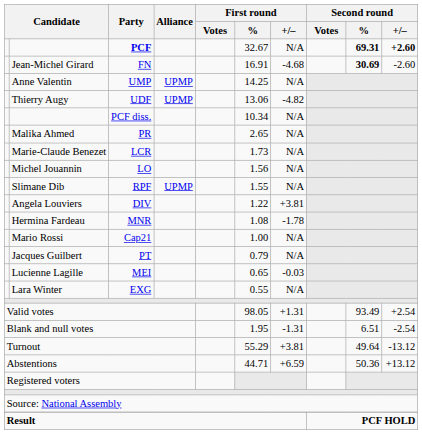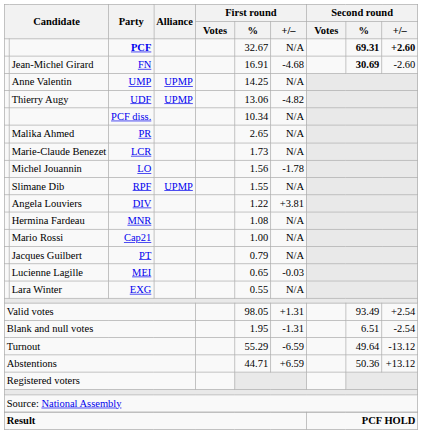(295, 168) N/A -> (293, 168) -1.78
(293, 220) -1.78 -> (295, 220) N/A
(292, 346) +3.81 -> (293, 346) -6.59
